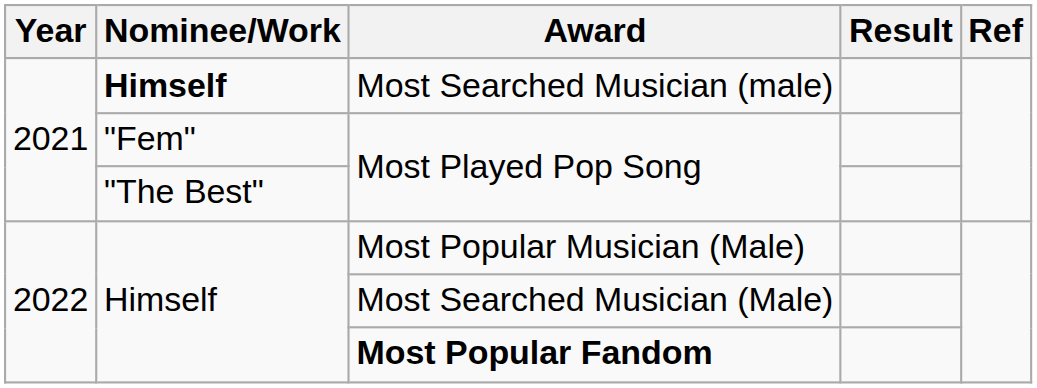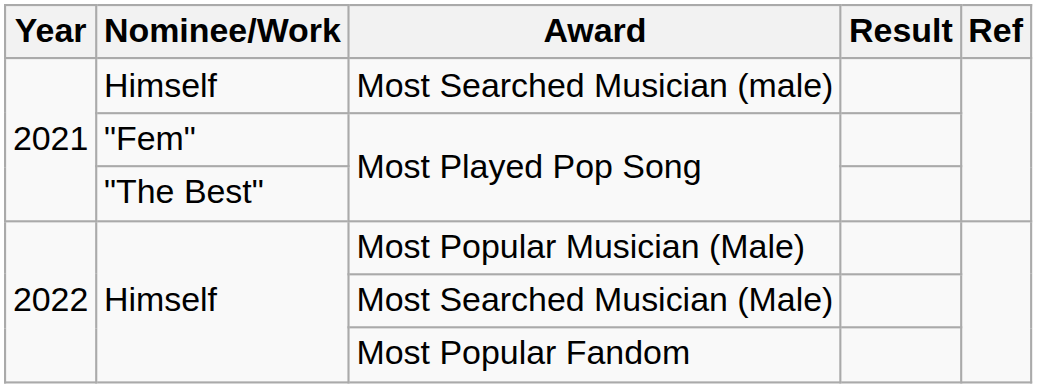(165, 85) bold -> (161, 85) normal
(535, 354) bold -> (523, 354) normal
